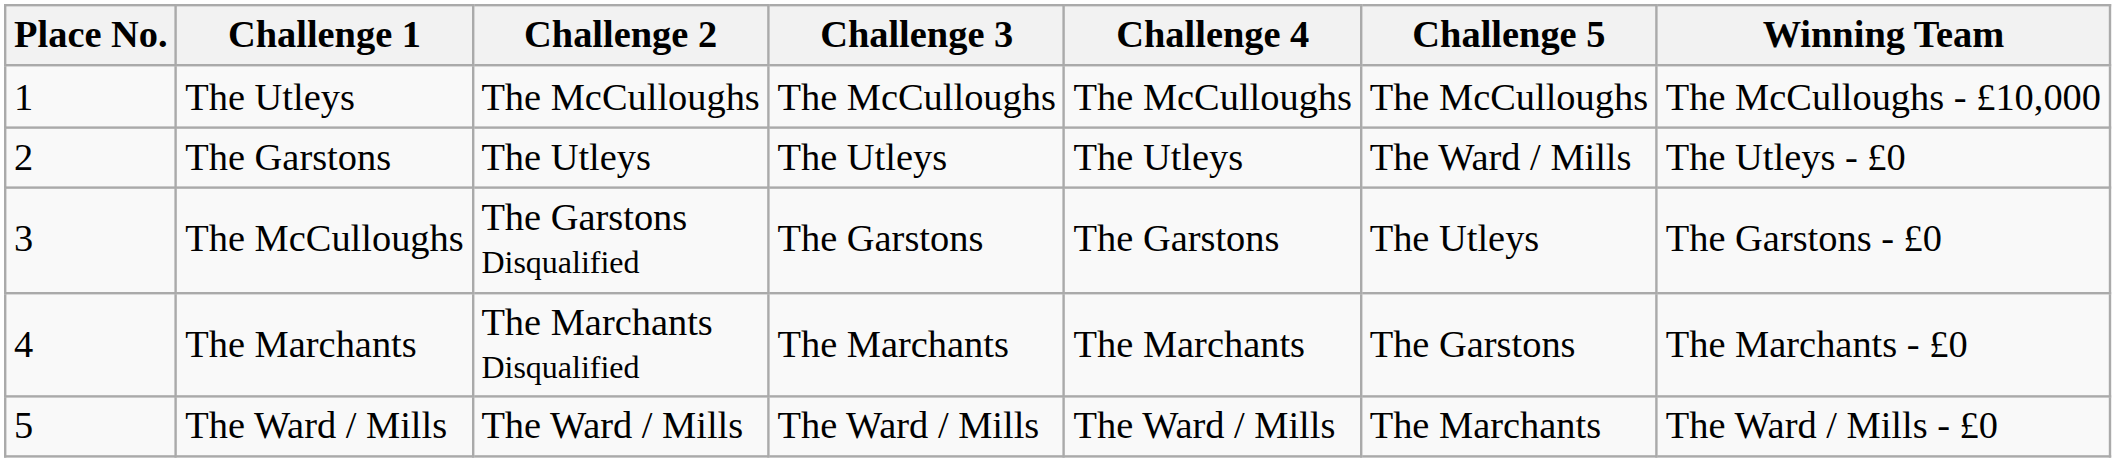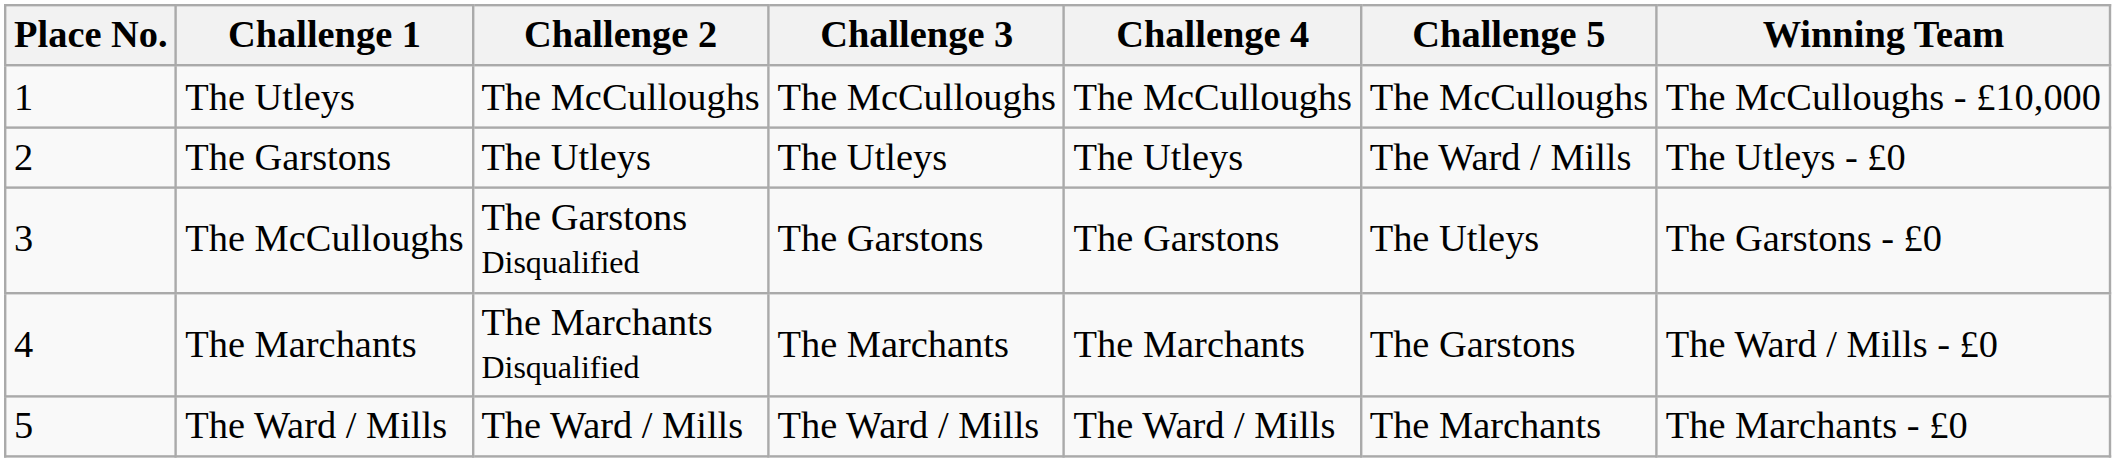(1817, 343) The Marchants - £0 -> (1832, 343) The Ward / Mills - £0
(1832, 425) The Ward / Mills - £0 -> (1817, 425) The Marchants - £0
